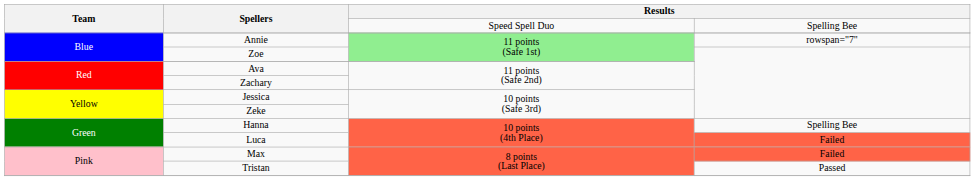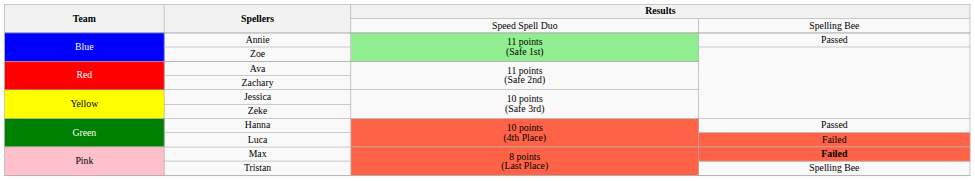(832, 40) rowspan="7" -> (834, 40) Passed
(832, 125) Spelling Bee -> (834, 125) Passed
(832, 154) normal -> (834, 154) bold
(832, 168) Passed -> (834, 168) Spelling Bee
